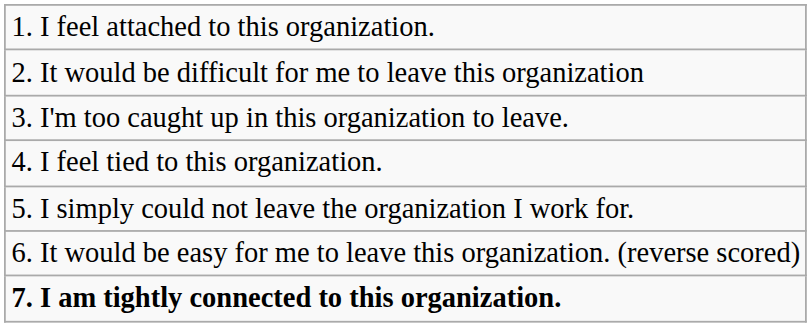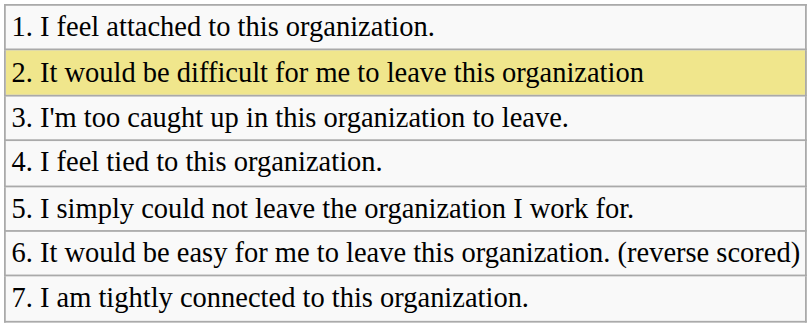(328, 72) no background -> (328, 72) khaki background
(286, 298) bold -> (270, 298) normal
